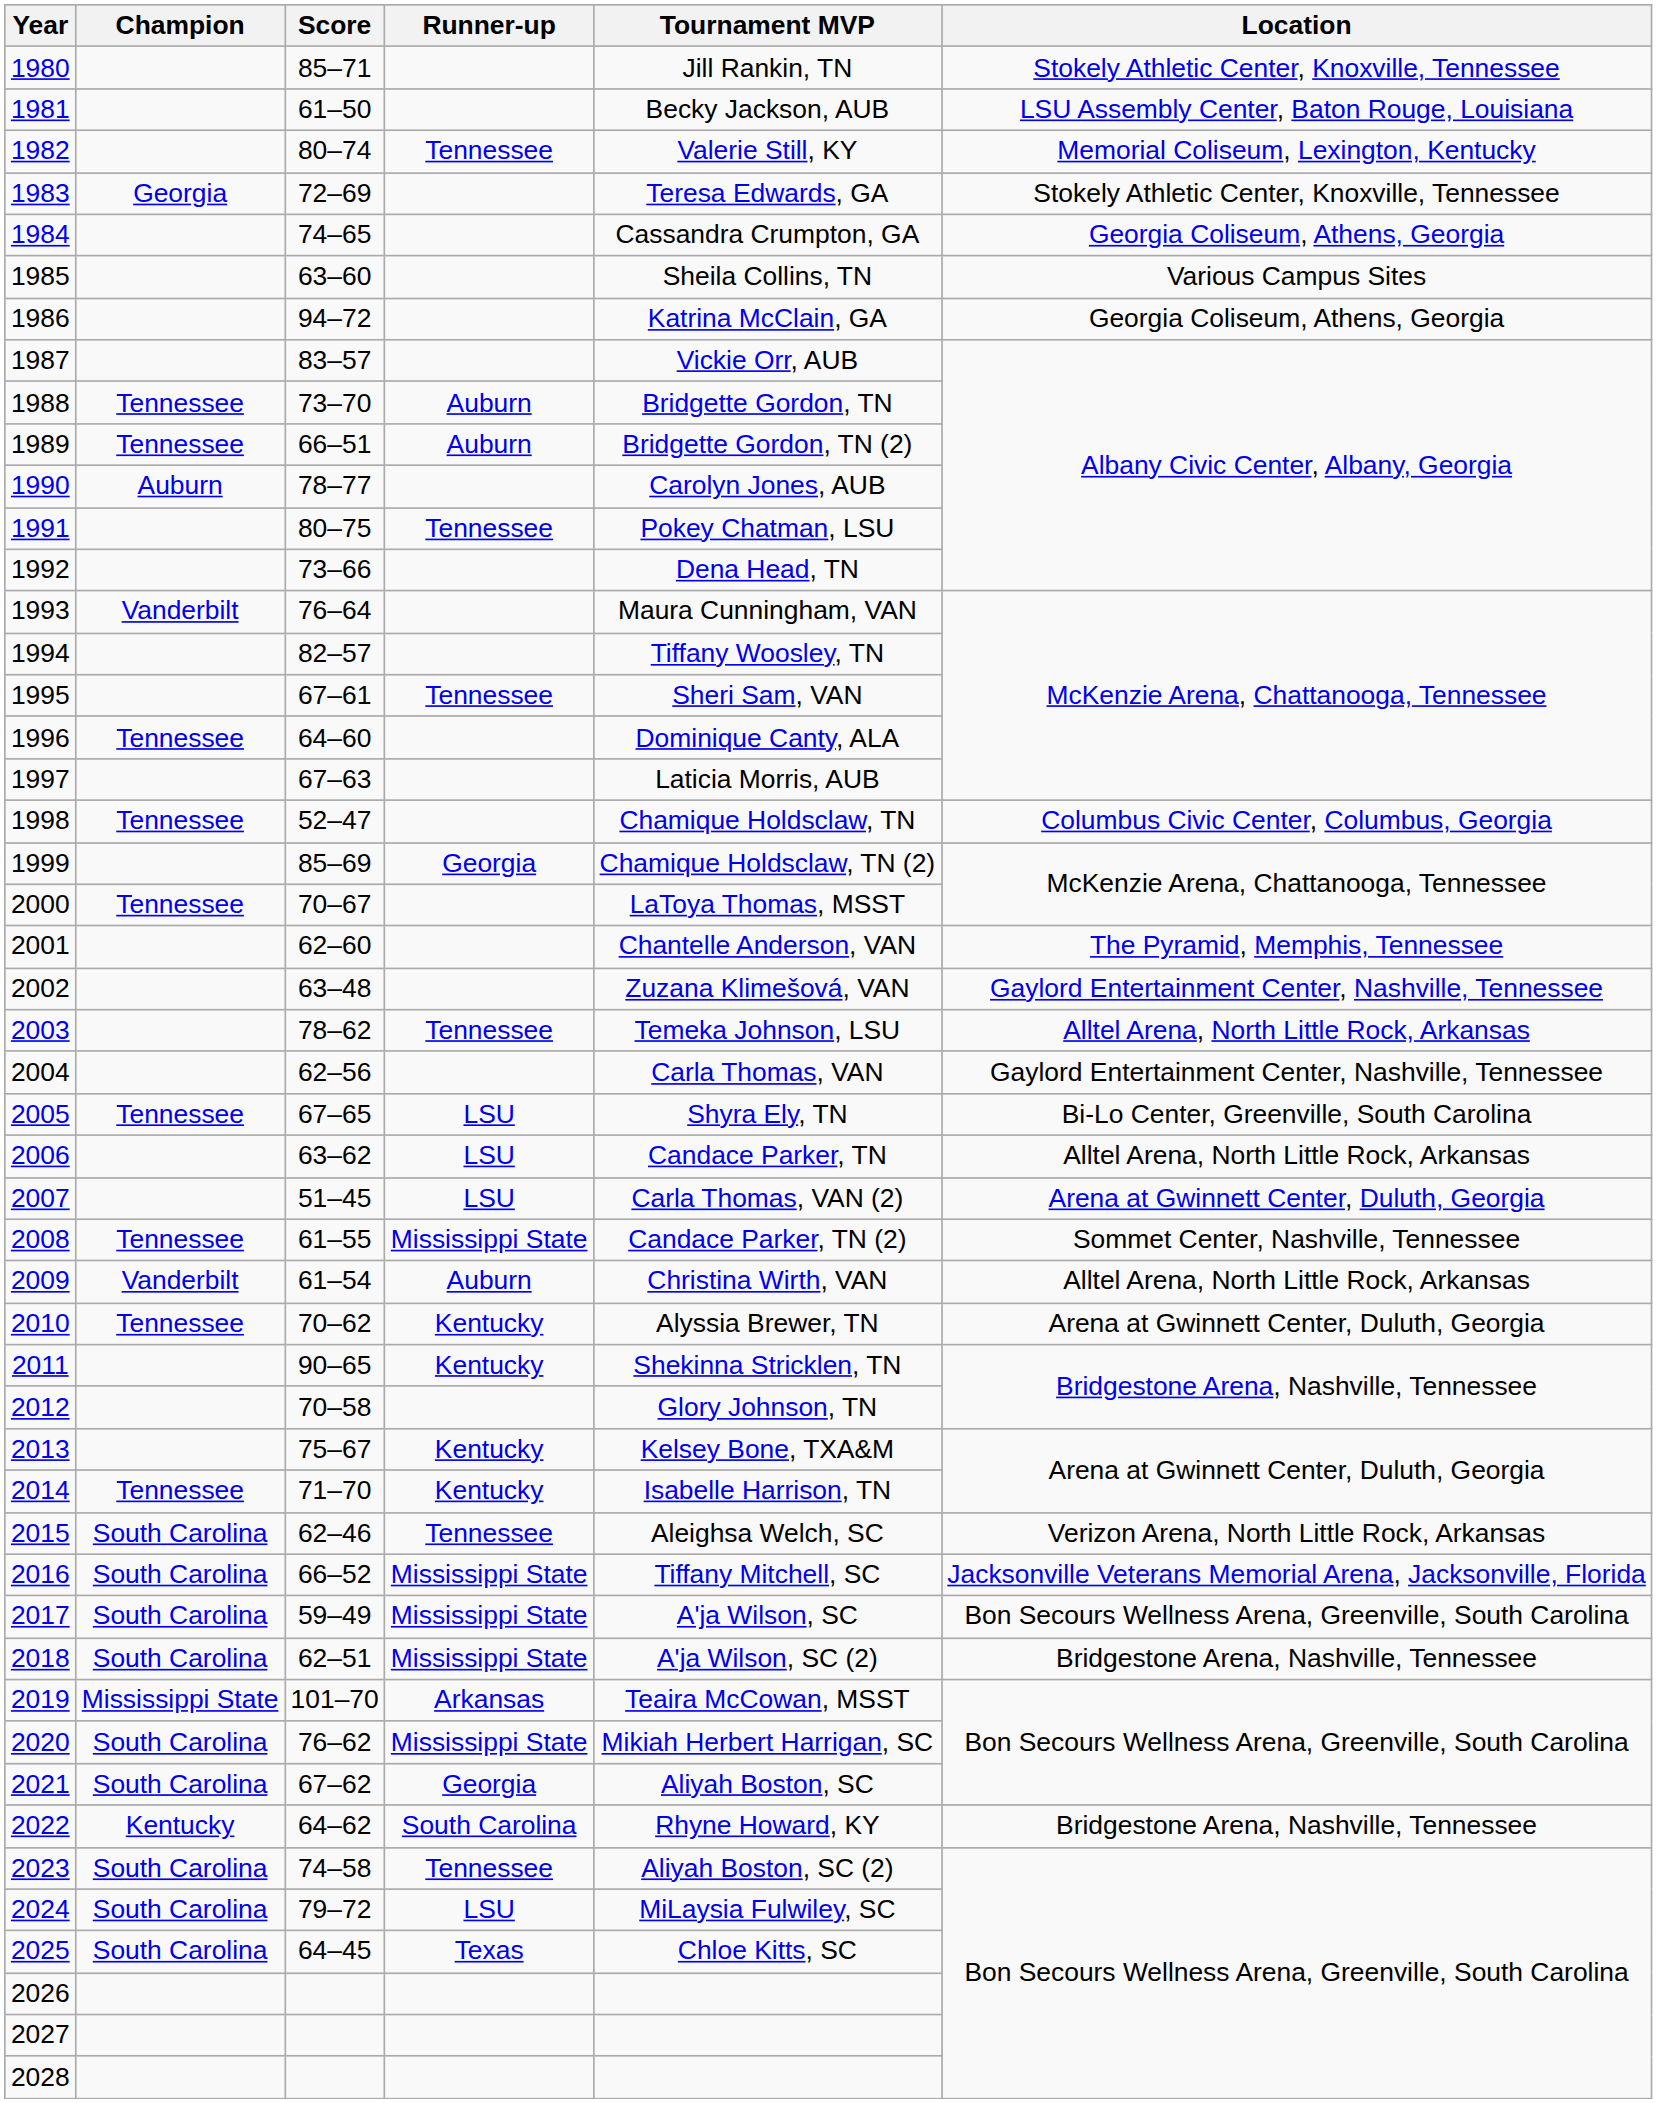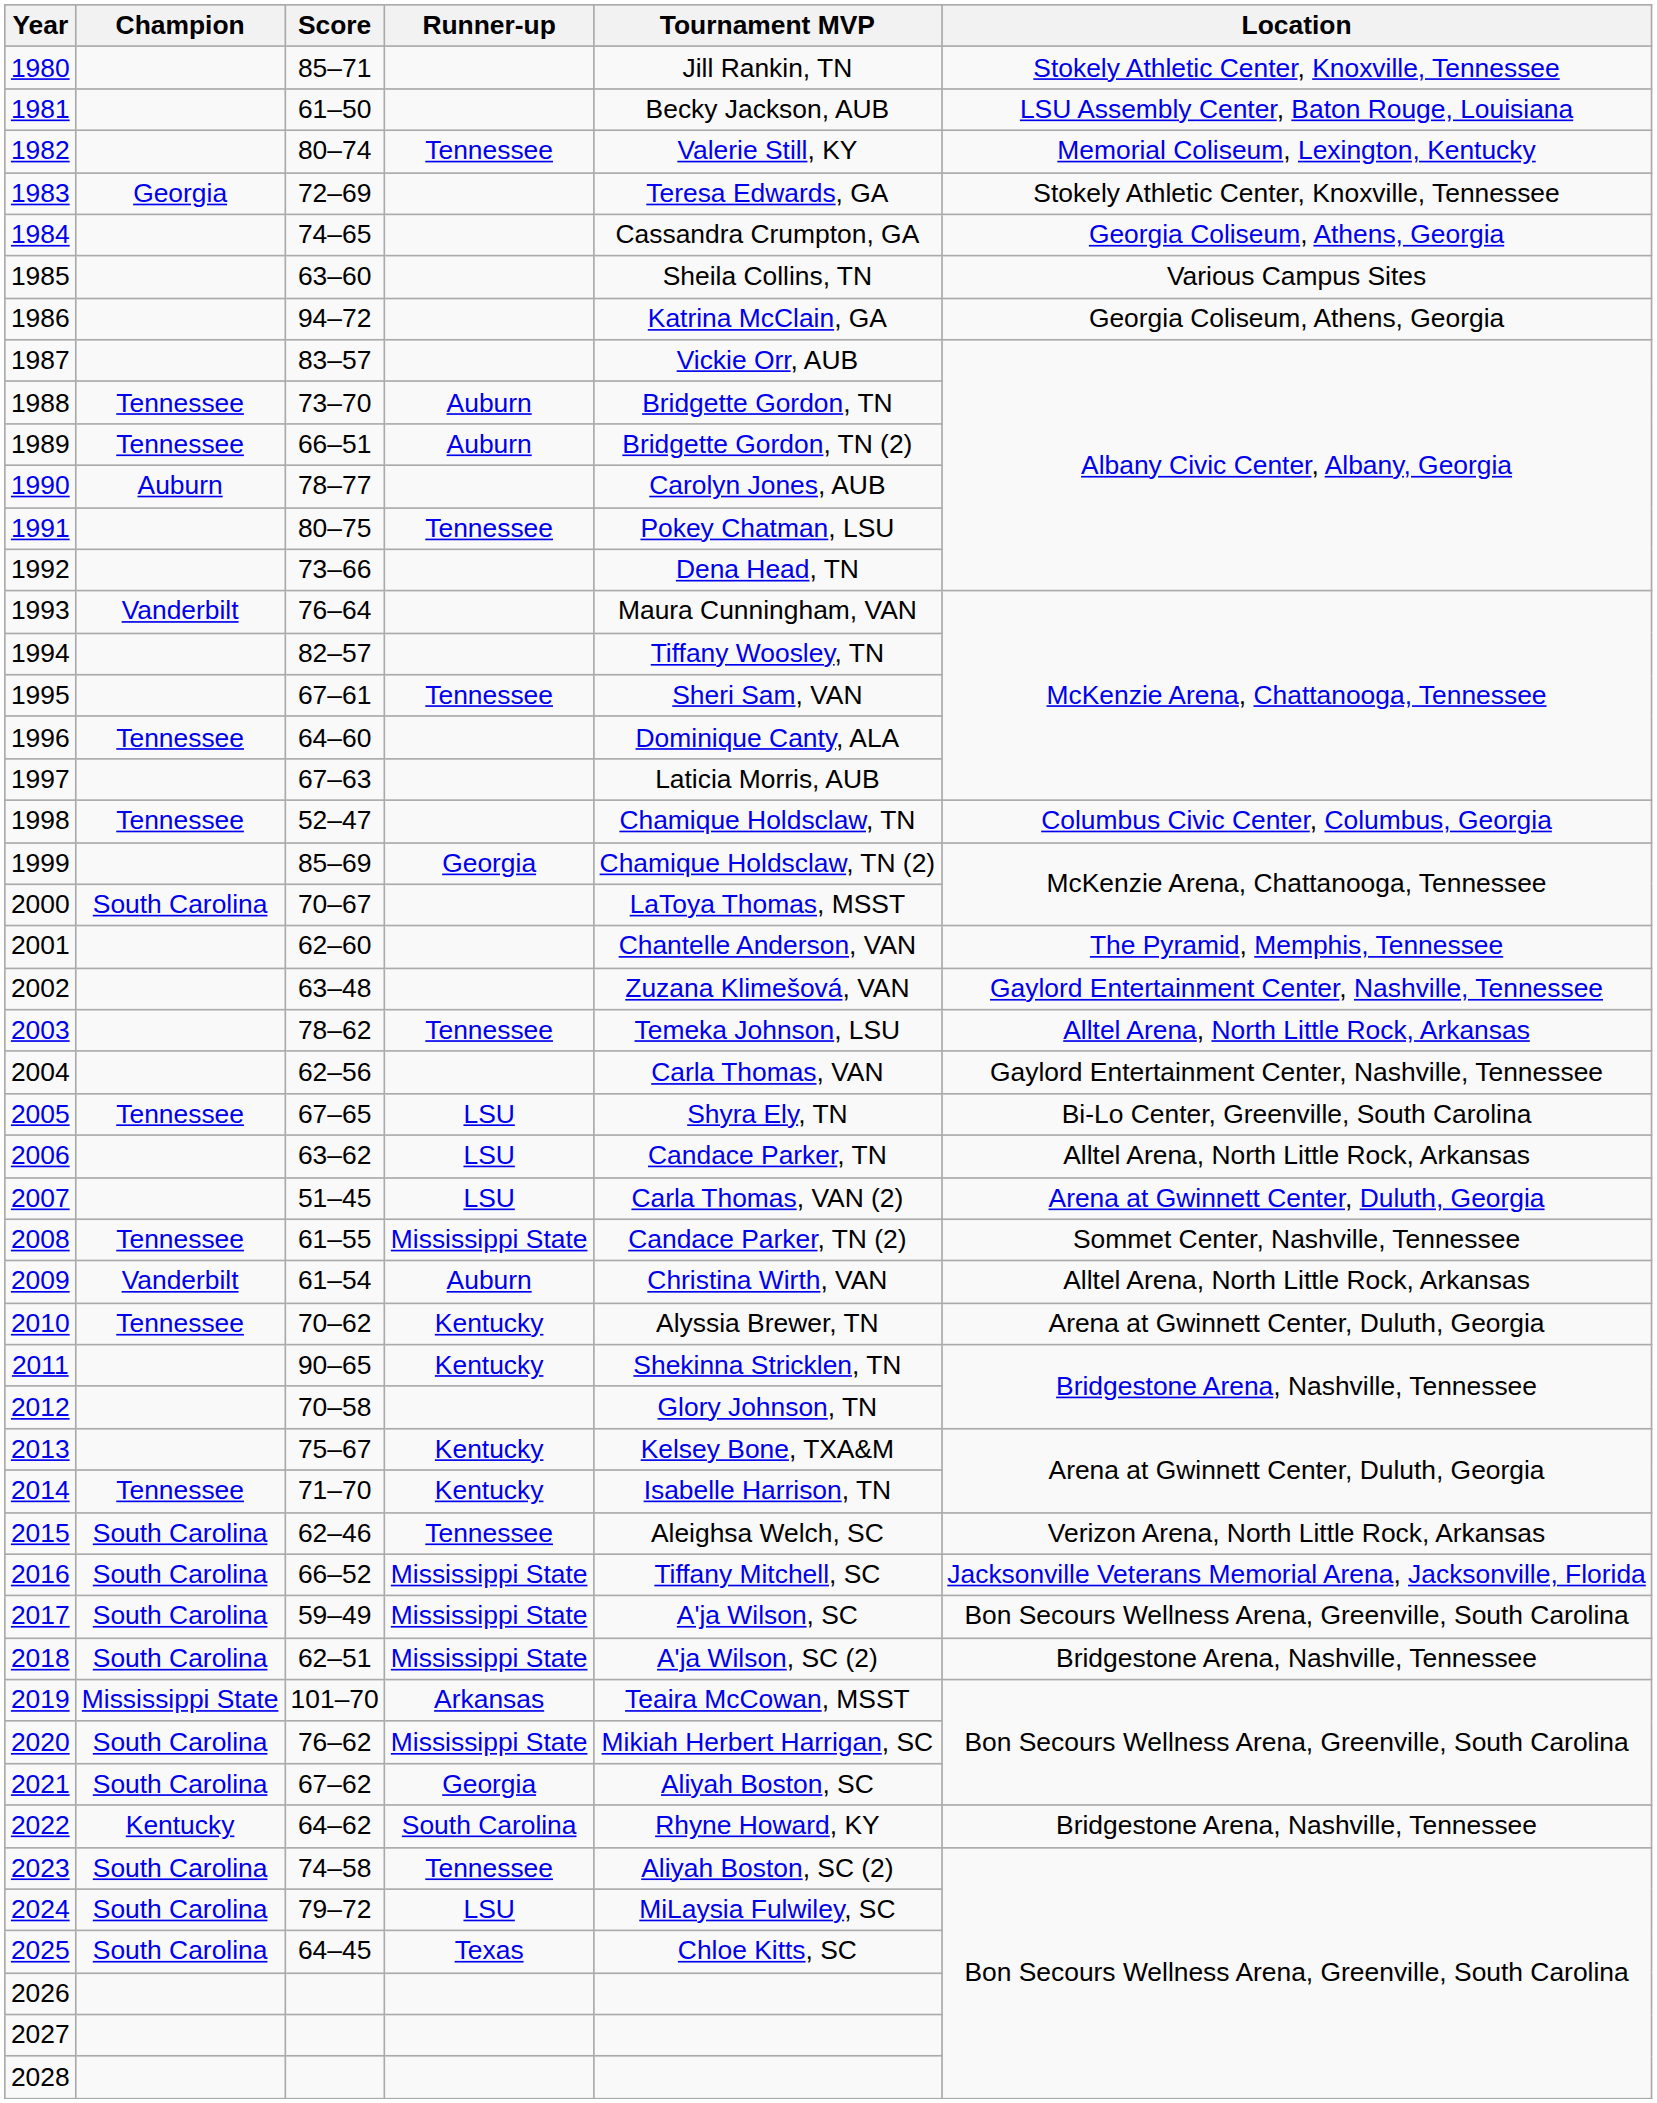(180, 904) Tennessee -> (180, 904) South Carolina
